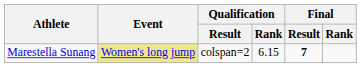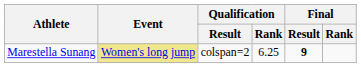(269, 53) 6.15 -> (269, 53) 6.25
(304, 53) 7 -> (304, 53) 9
